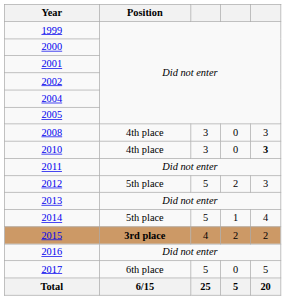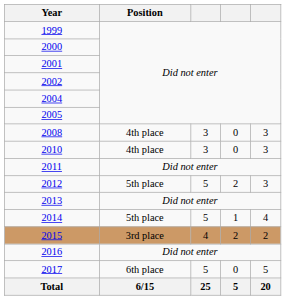(266, 150) bold -> (266, 150) normal
(145, 235) bold -> (145, 235) normal
